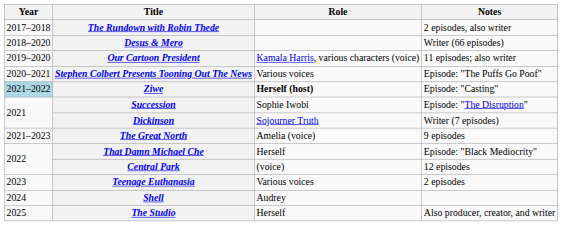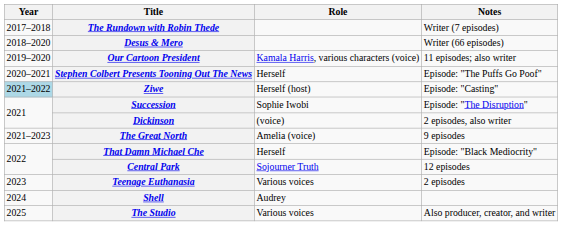(468, 27) 2 episodes, also writer -> (461, 27) Writer (7 episodes)
(285, 74) Various voices -> (271, 74) Herself
(285, 89) bold -> (283, 89) normal
(288, 120) Sojourner Truth -> (270, 120) (voice)
(461, 120) Writer (7 episodes) -> (468, 120) 2 episodes, also writer
(270, 167) (voice) -> (288, 167) Sojourner Truth
(271, 213) Herself -> (285, 213) Various voices
